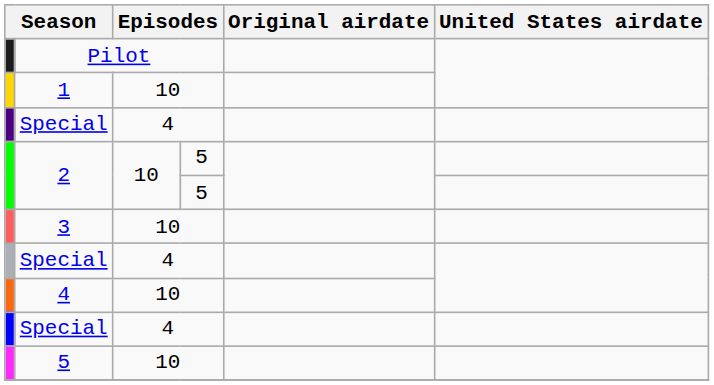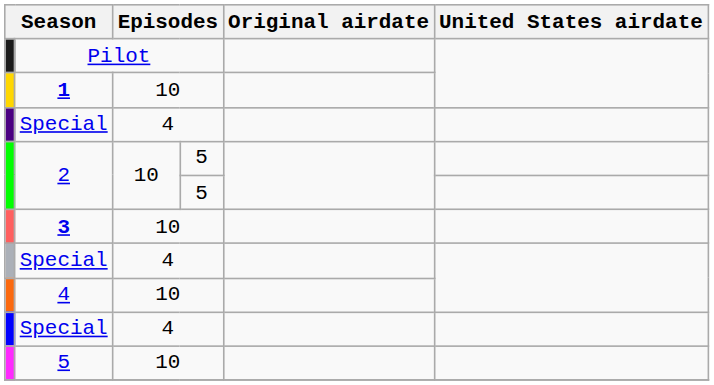(64, 90) normal -> (64, 90) bold
(64, 227) normal -> (64, 227) bold
